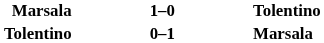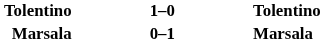(42, 10) Marsala -> (38, 10) Tolentino
(38, 34) Tolentino -> (42, 34) Marsala
